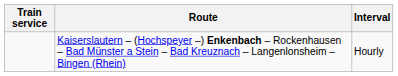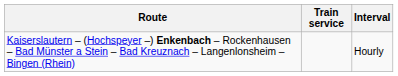columns swapped: (30, 18) <-> (203, 18)
